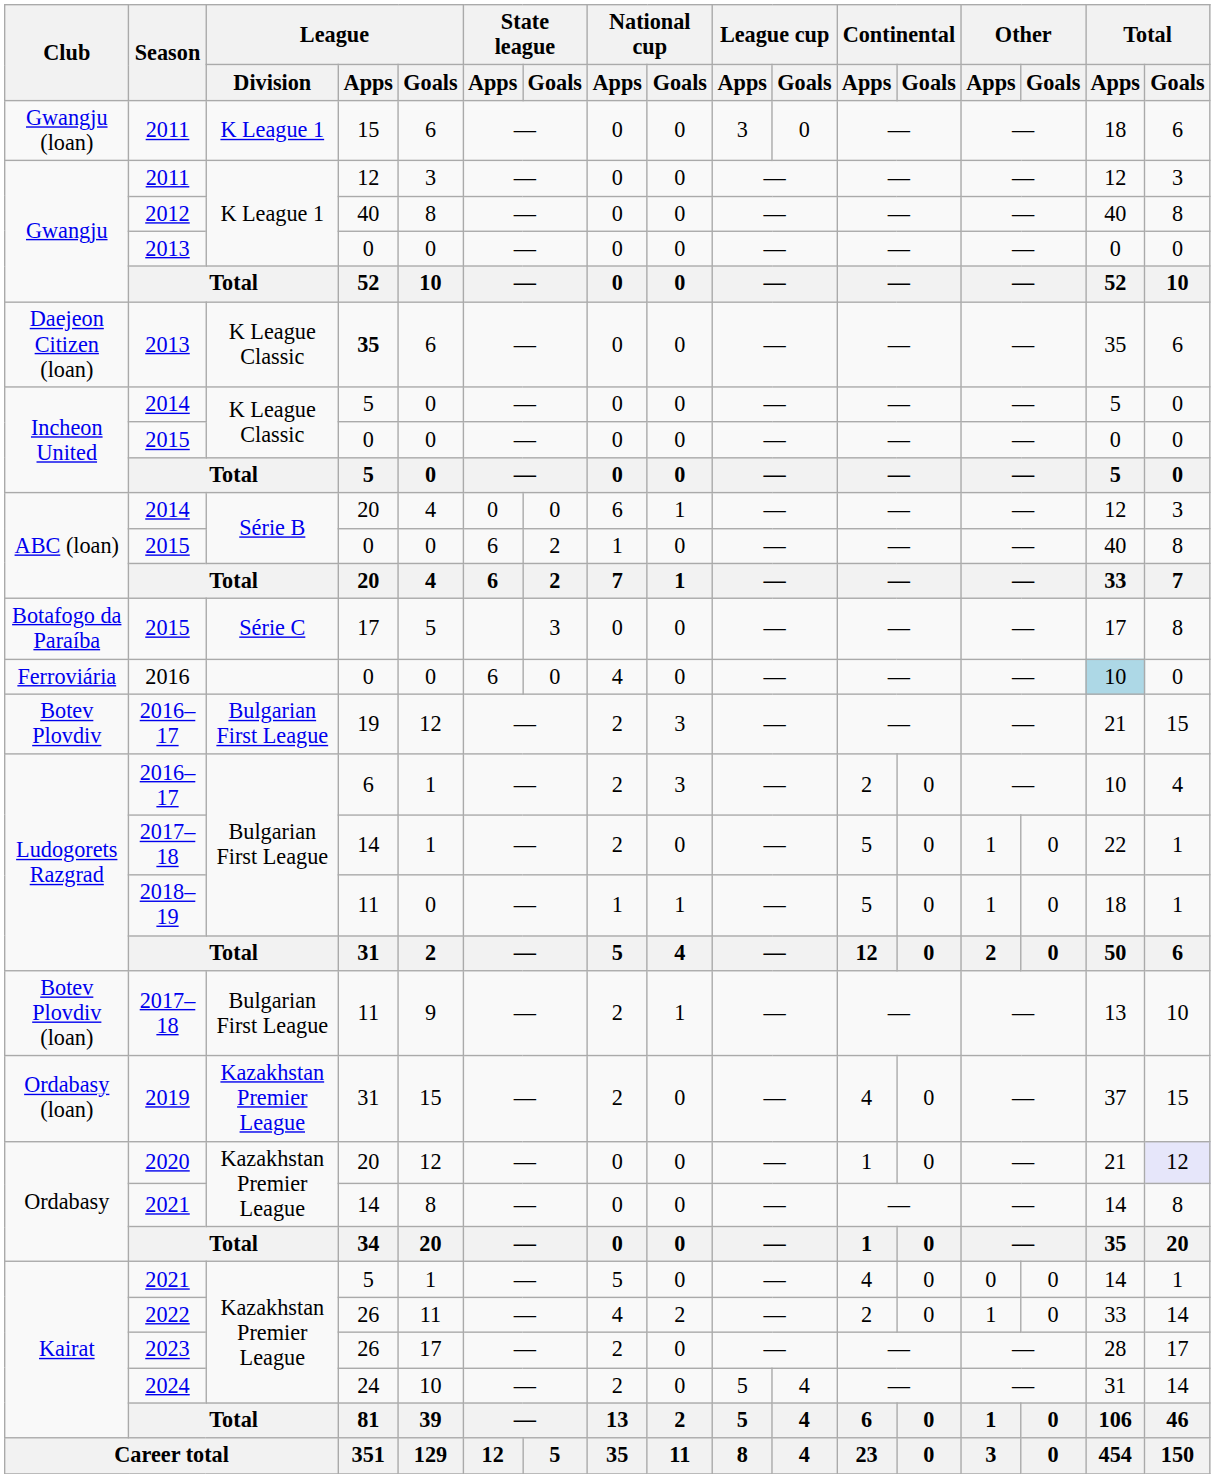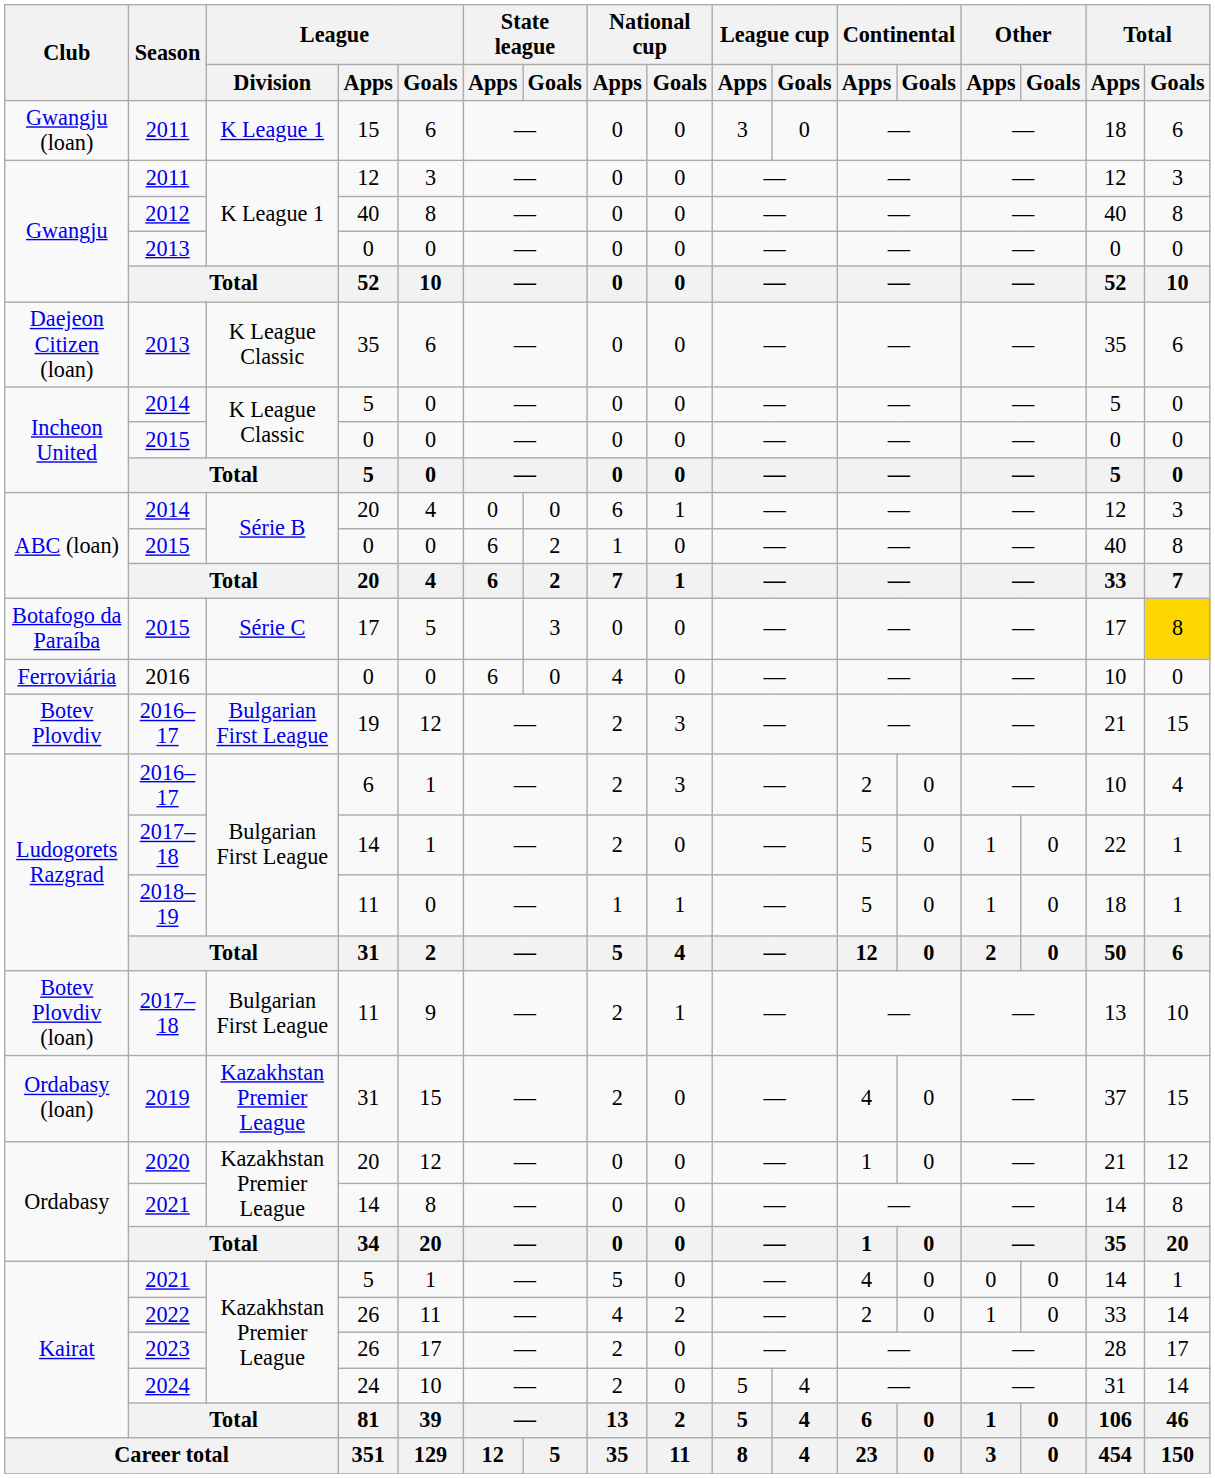(368, 344) bold -> (368, 344) normal
(1177, 628) no background -> (1177, 628) gold background
(1115, 676) lightblue background -> (1115, 676) no background
(1177, 1162) lavender background -> (1177, 1162) no background
